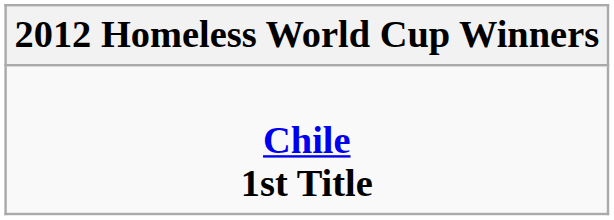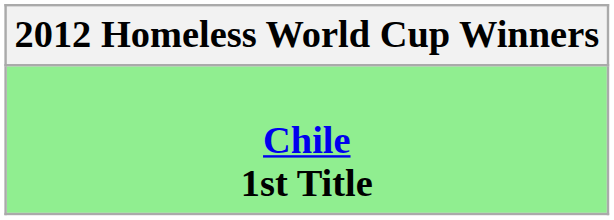(307, 160) no background -> (307, 160) lightgreen background
